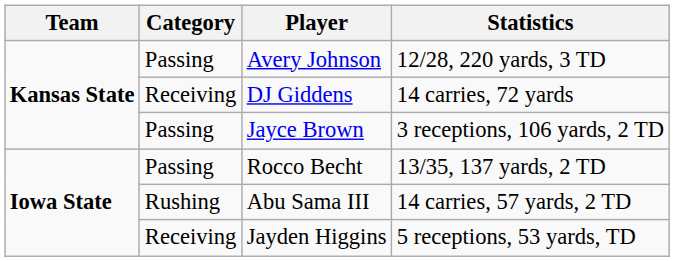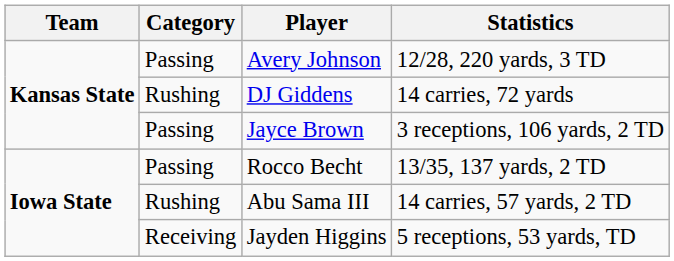(191, 94) Receiving -> (182, 94) Rushing
